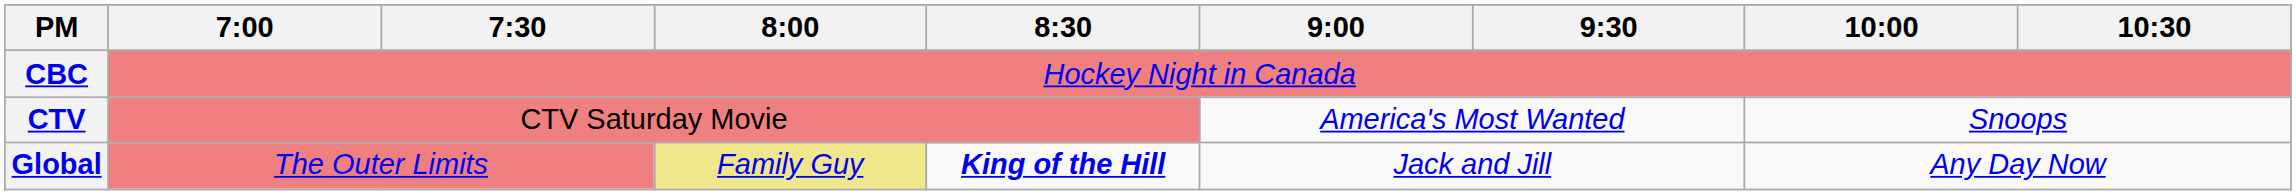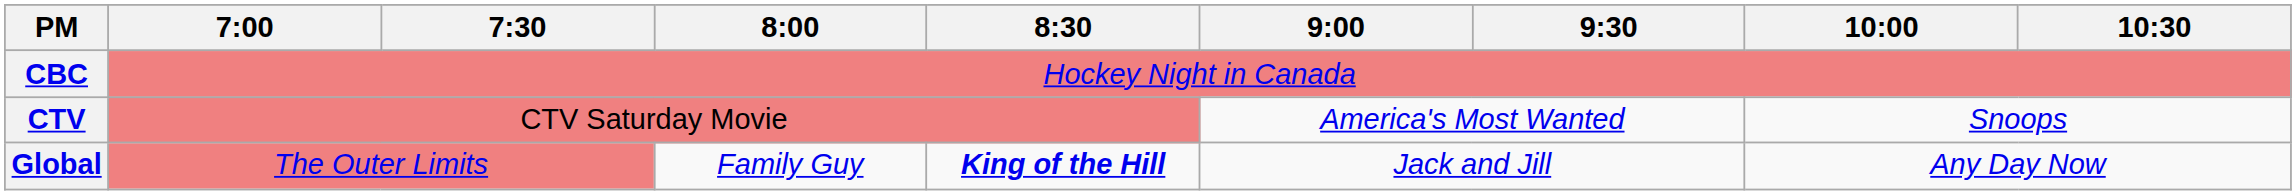(790, 165) khaki background -> (790, 165) no background
